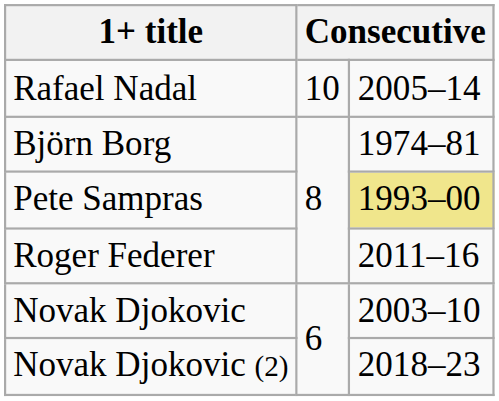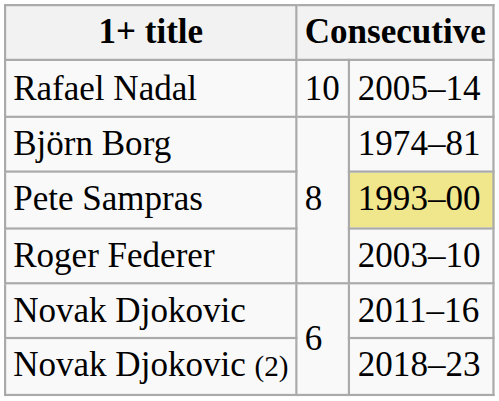(418, 254) 2011–16 -> (419, 254) 2003–10
(419, 310) 2003–10 -> (418, 310) 2011–16
